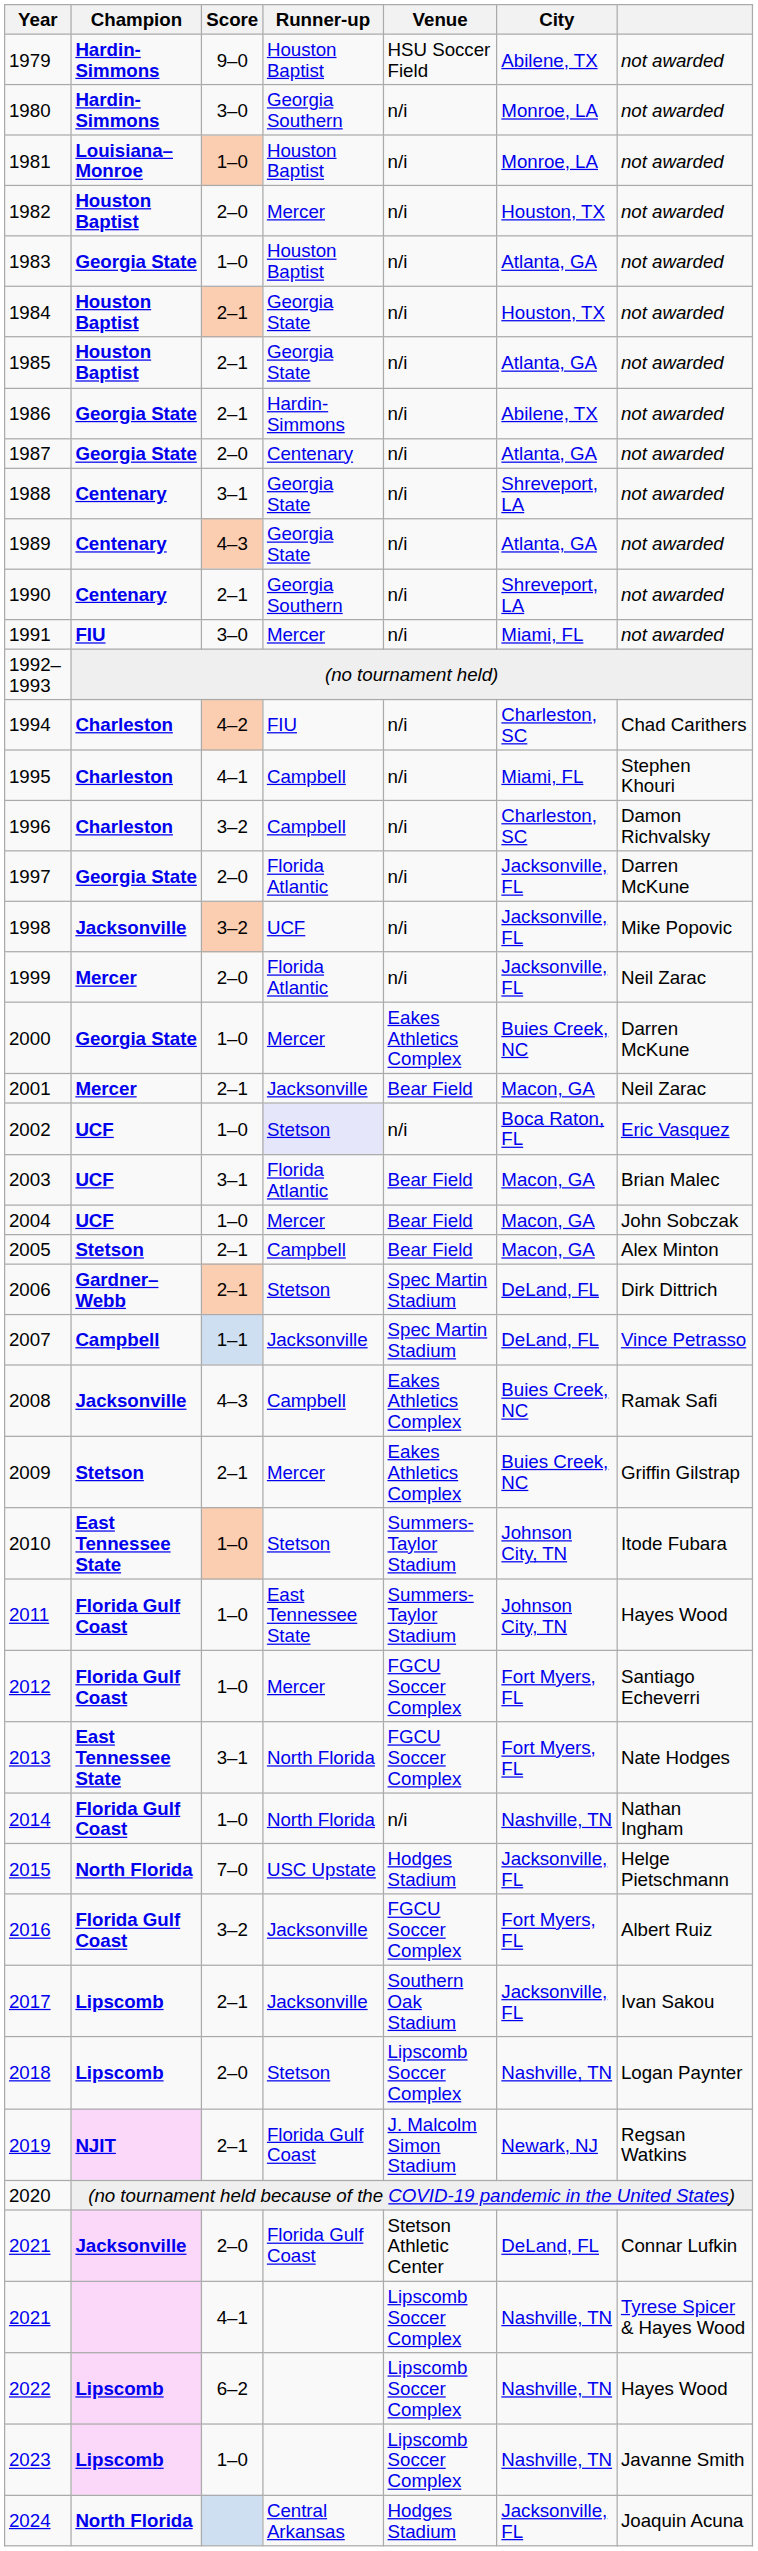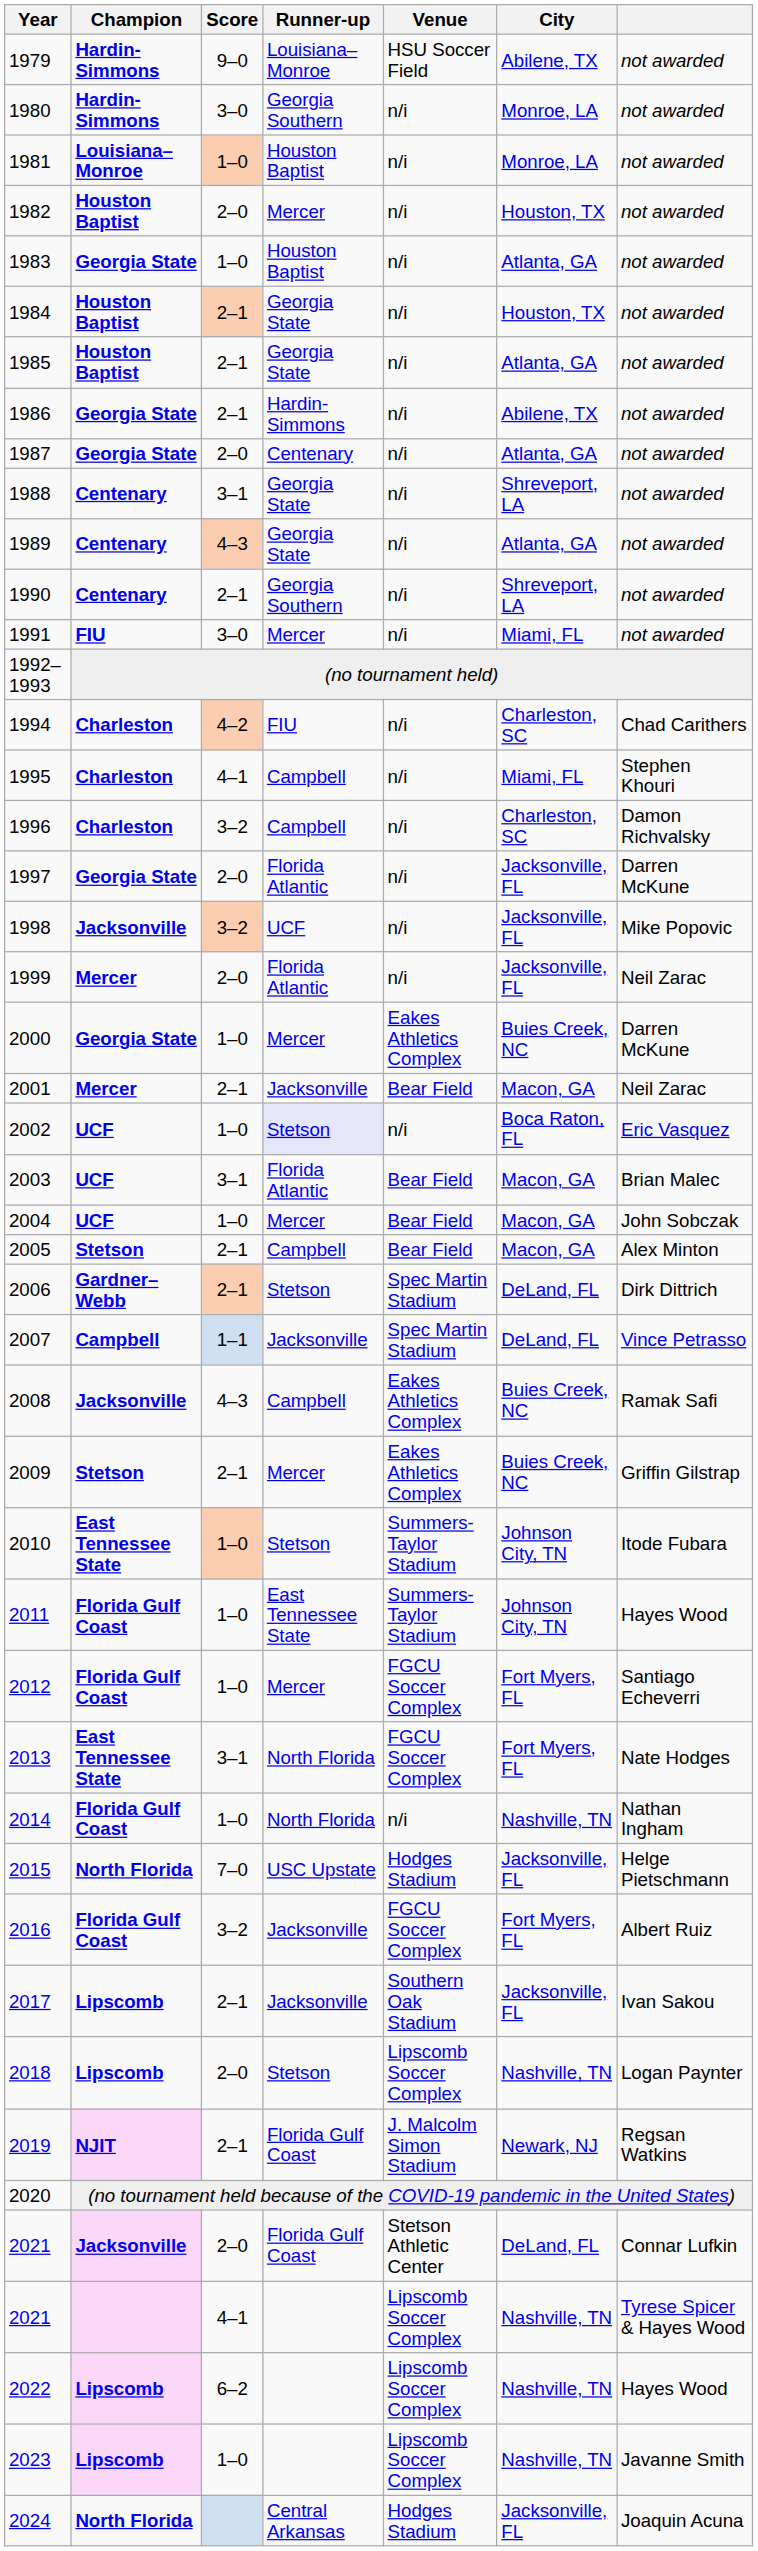(302, 60) Houston Baptist -> (312, 60) Louisiana–Monroe
